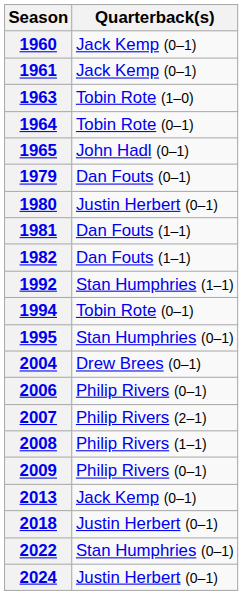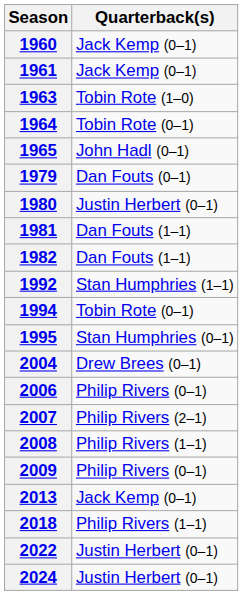(147, 524) Justin Herbert (0–1) -> (141, 524) Philip Rivers (1–1)
(155, 550) Stan Humphries (0–1) -> (147, 550) Justin Herbert (0–1)
